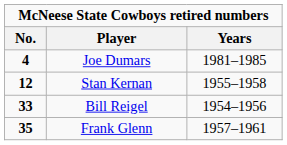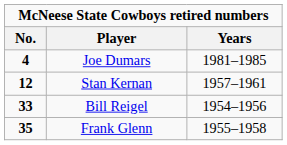(234, 83) 1955–1958 -> (234, 83) 1957–1961
(234, 128) 1957–1961 -> (234, 128) 1955–1958
